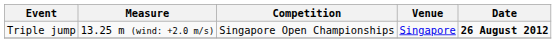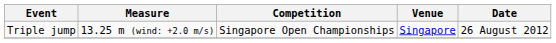(505, 30) bold -> (505, 30) normal
